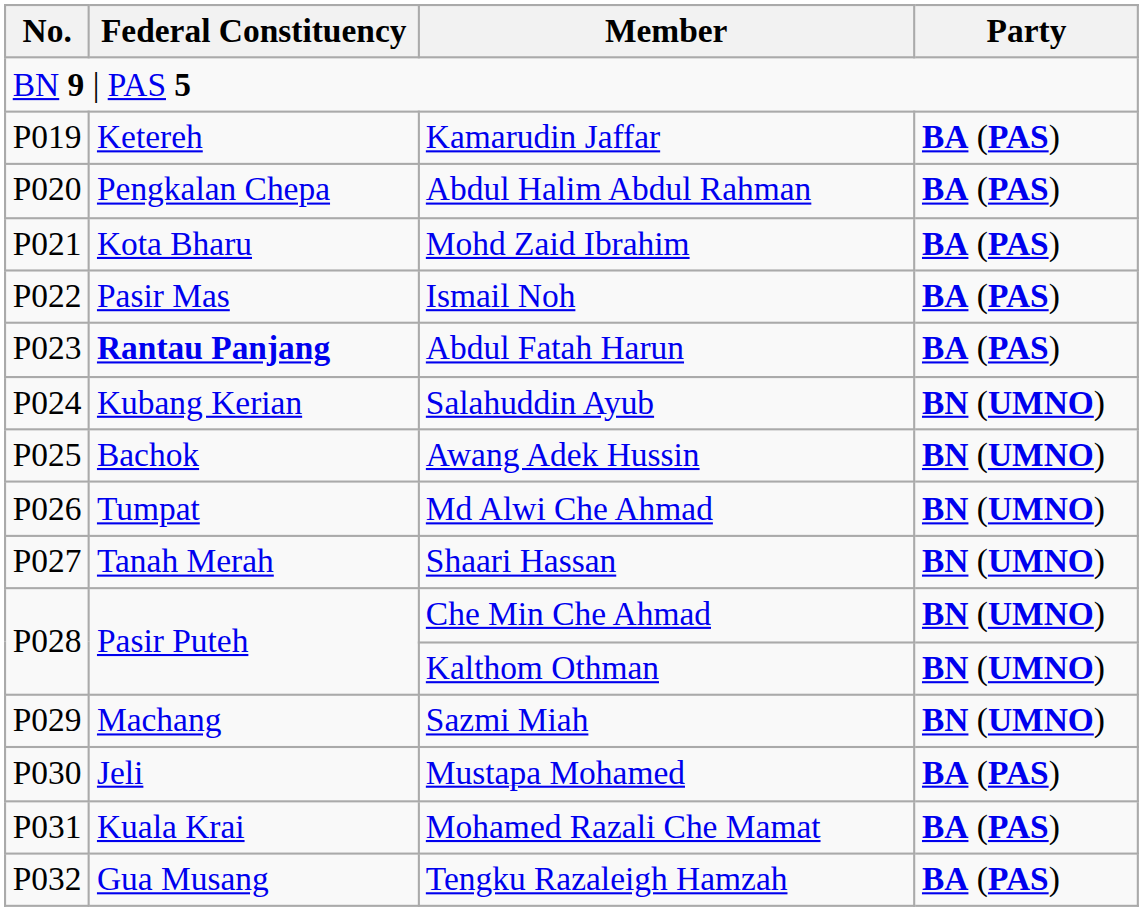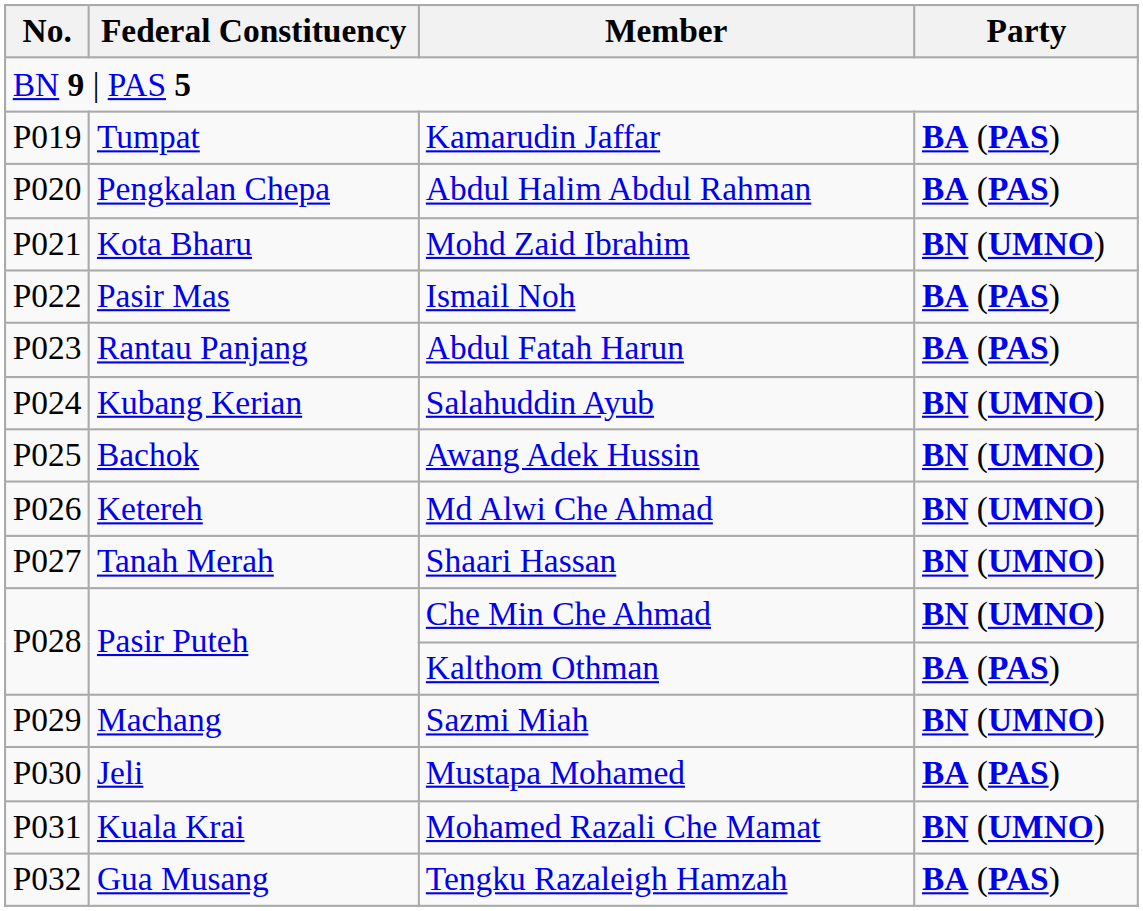(150, 137) Ketereh -> (148, 137) Tumpat
(991, 243) BA (PAS) -> (1013, 243) BN (UMNO)
(214, 349) bold -> (202, 349) normal
(148, 508) Tumpat -> (150, 508) Ketereh
(1013, 667) BN (UMNO) -> (991, 667) BA (PAS)
(991, 826) BA (PAS) -> (1013, 826) BN (UMNO)
